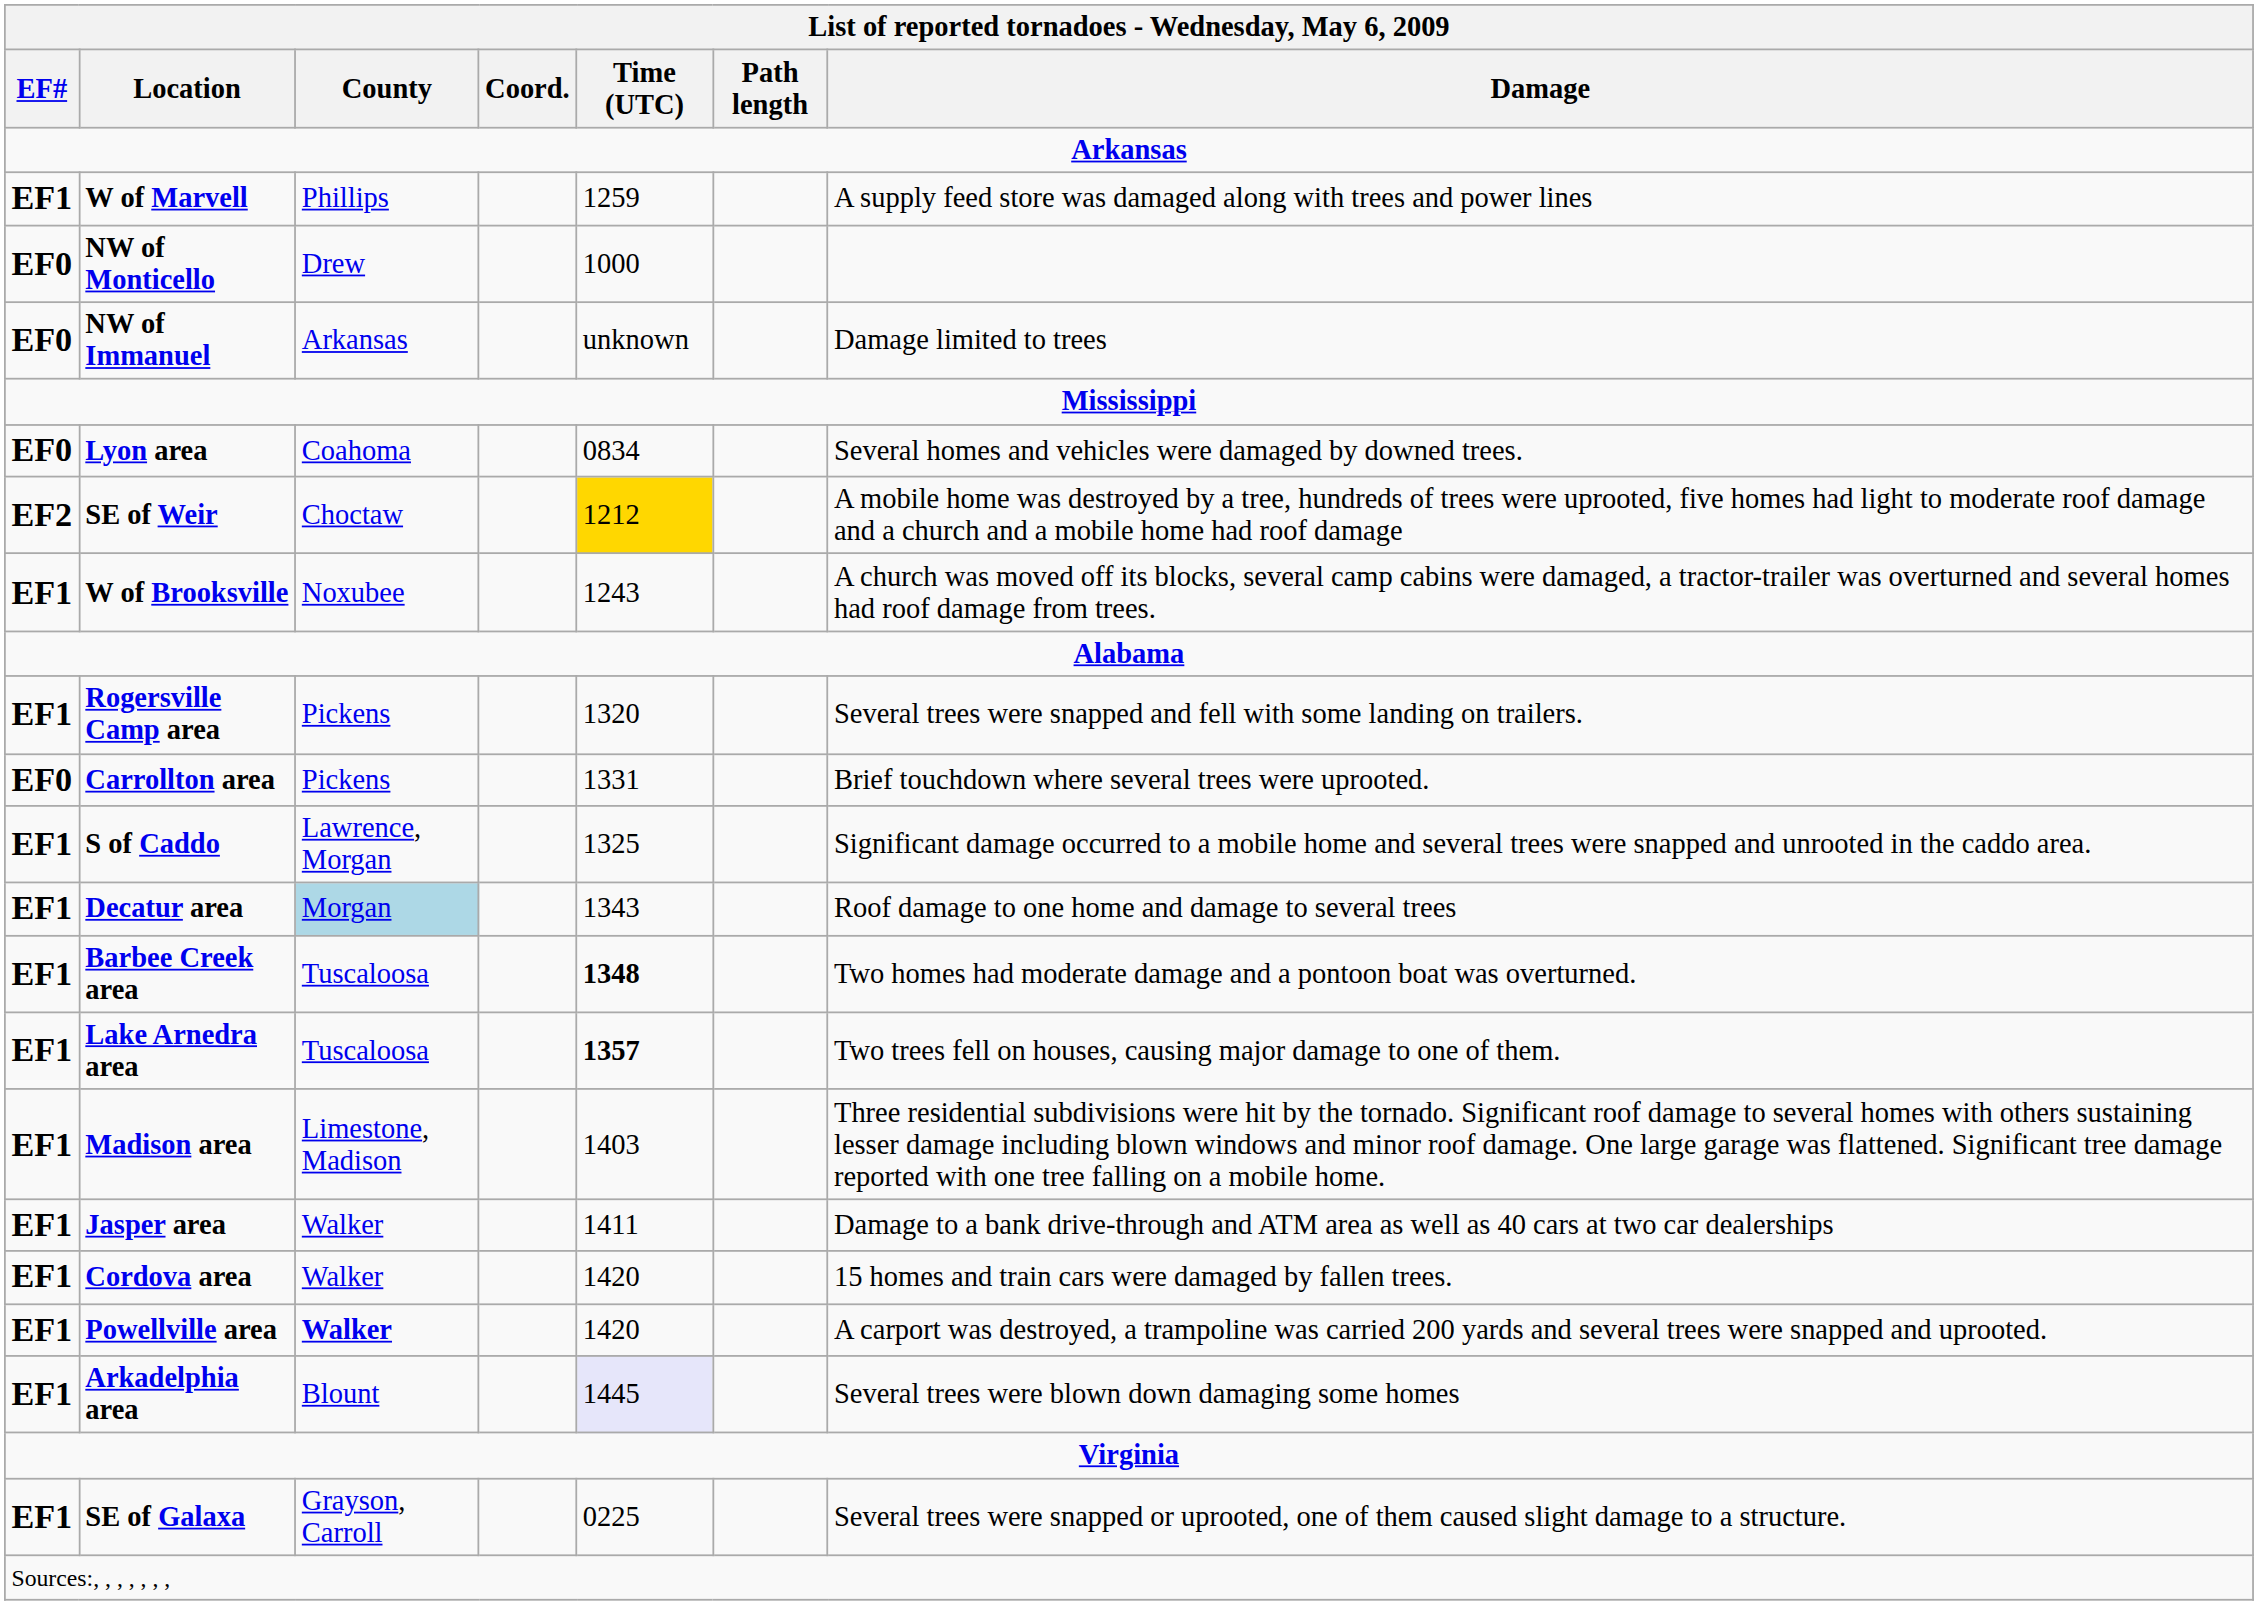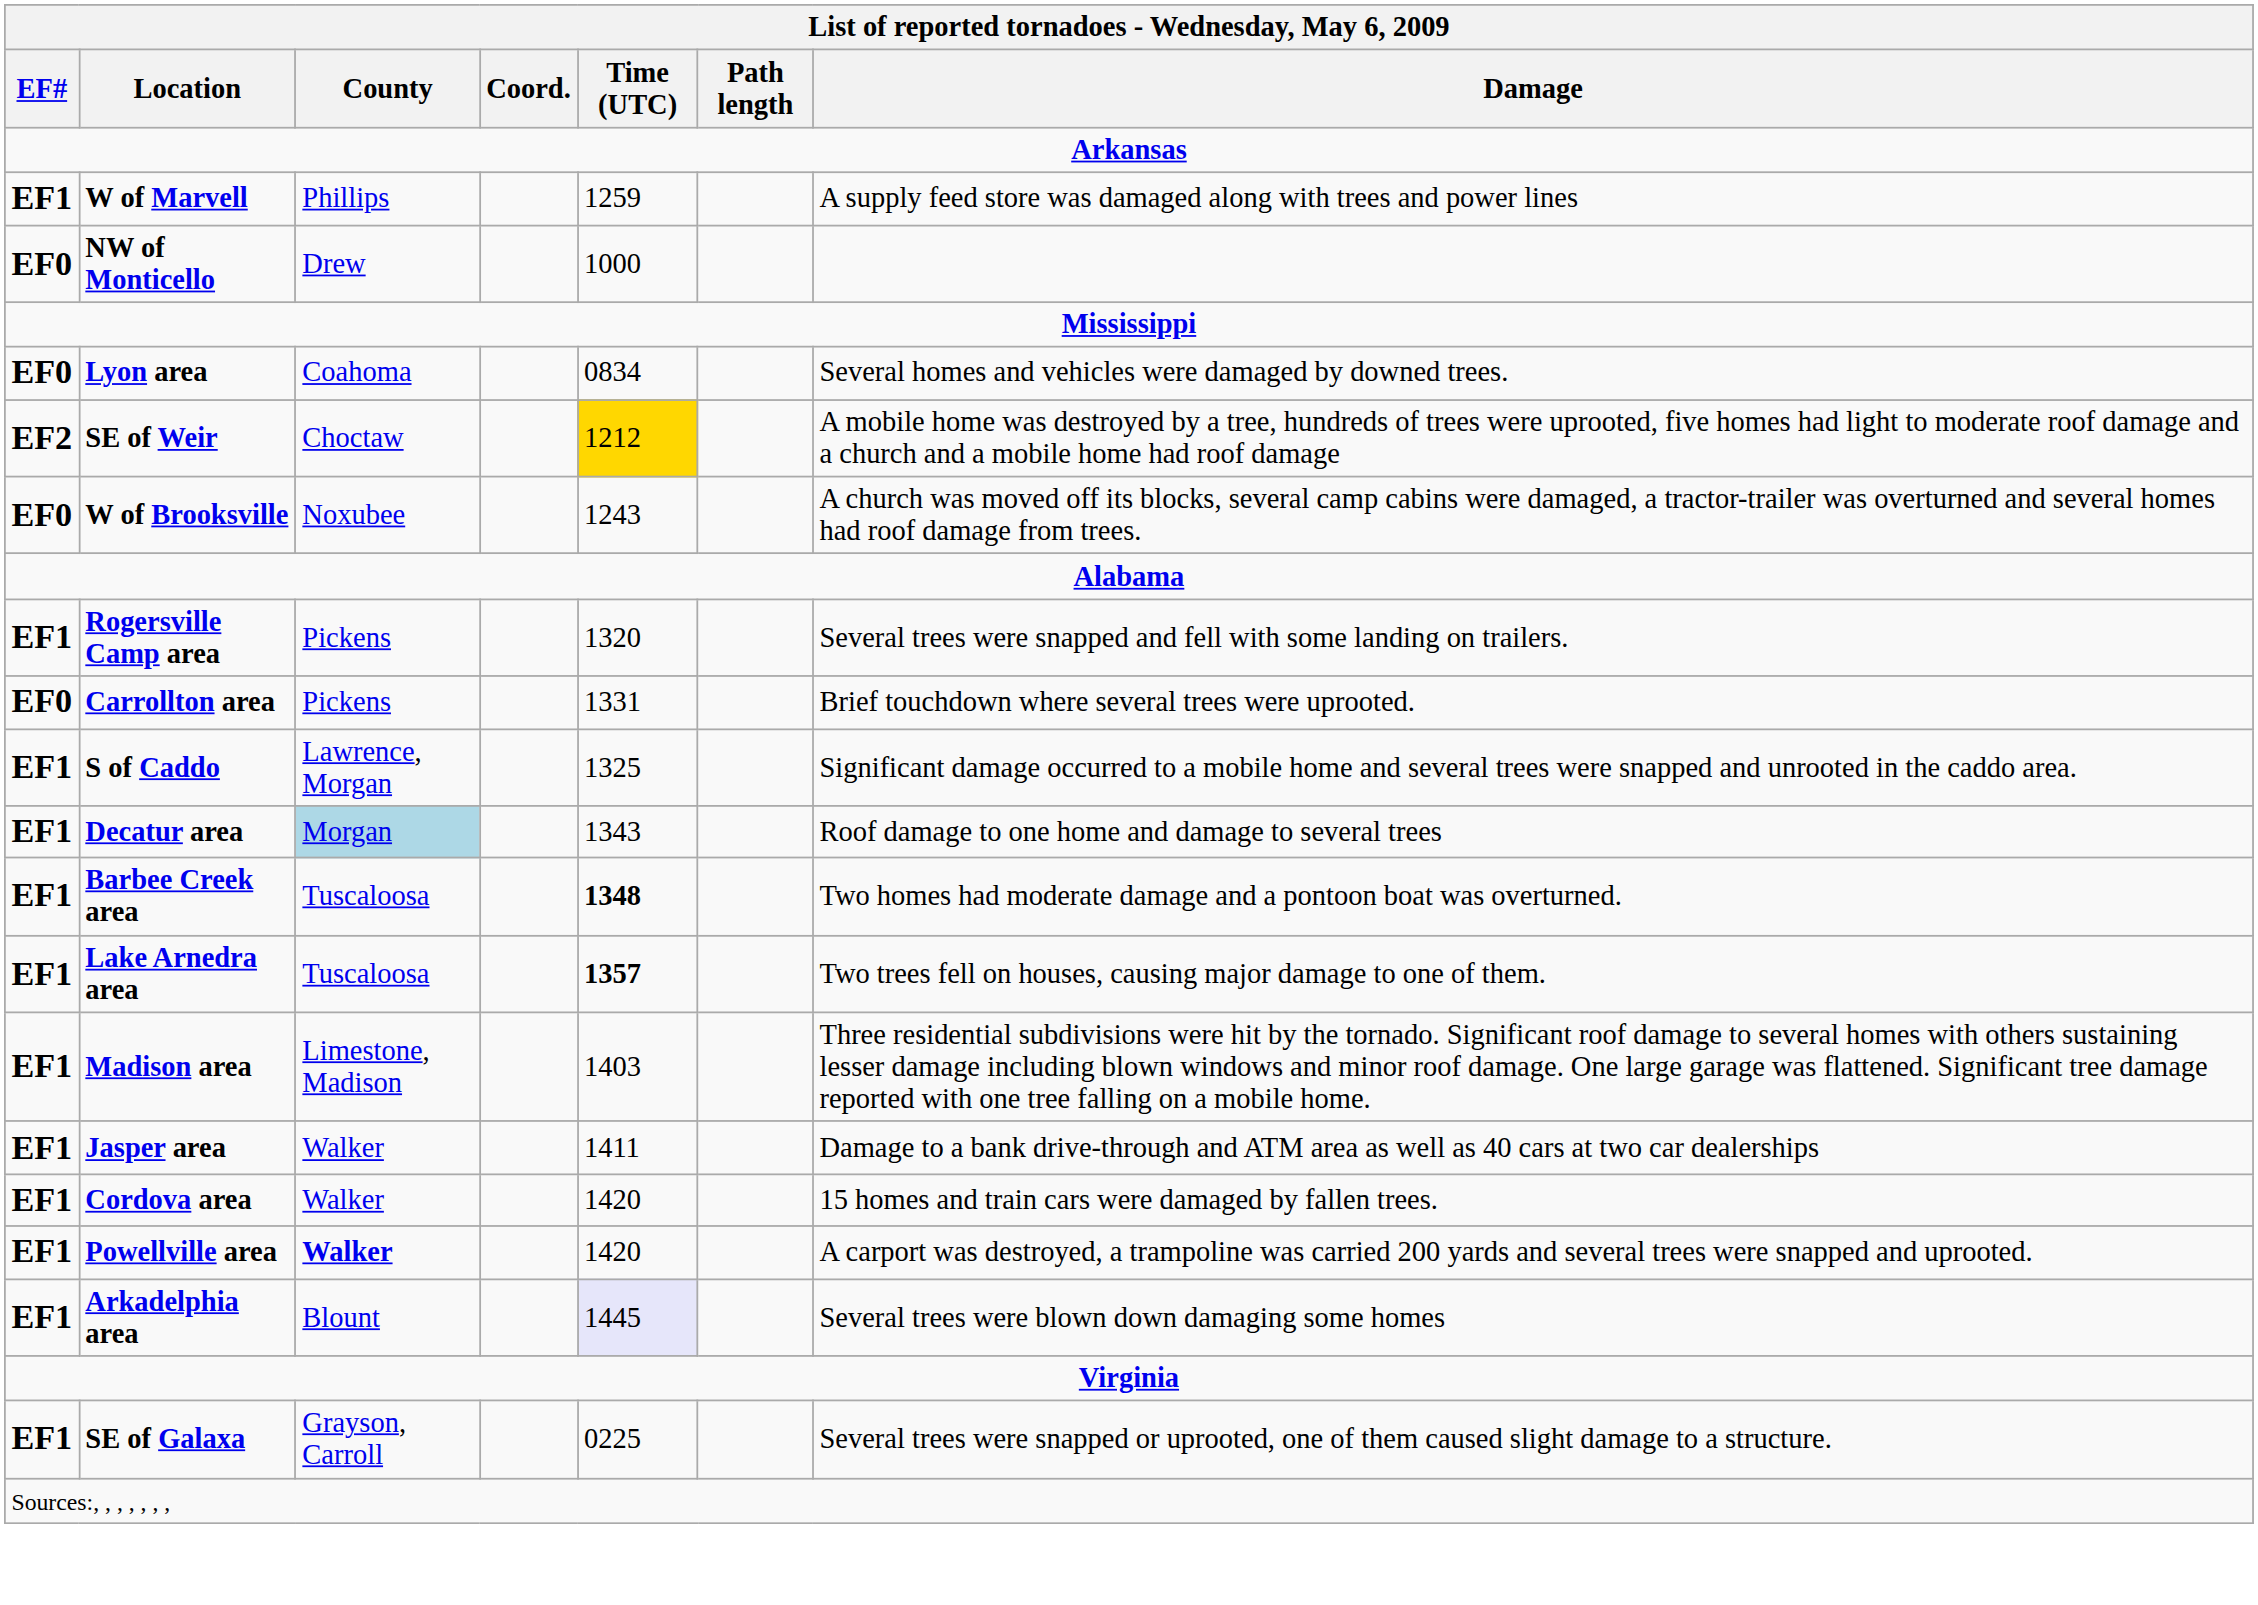- row: (148, 340)
(42, 592) EF1 -> (42, 514) EF0
